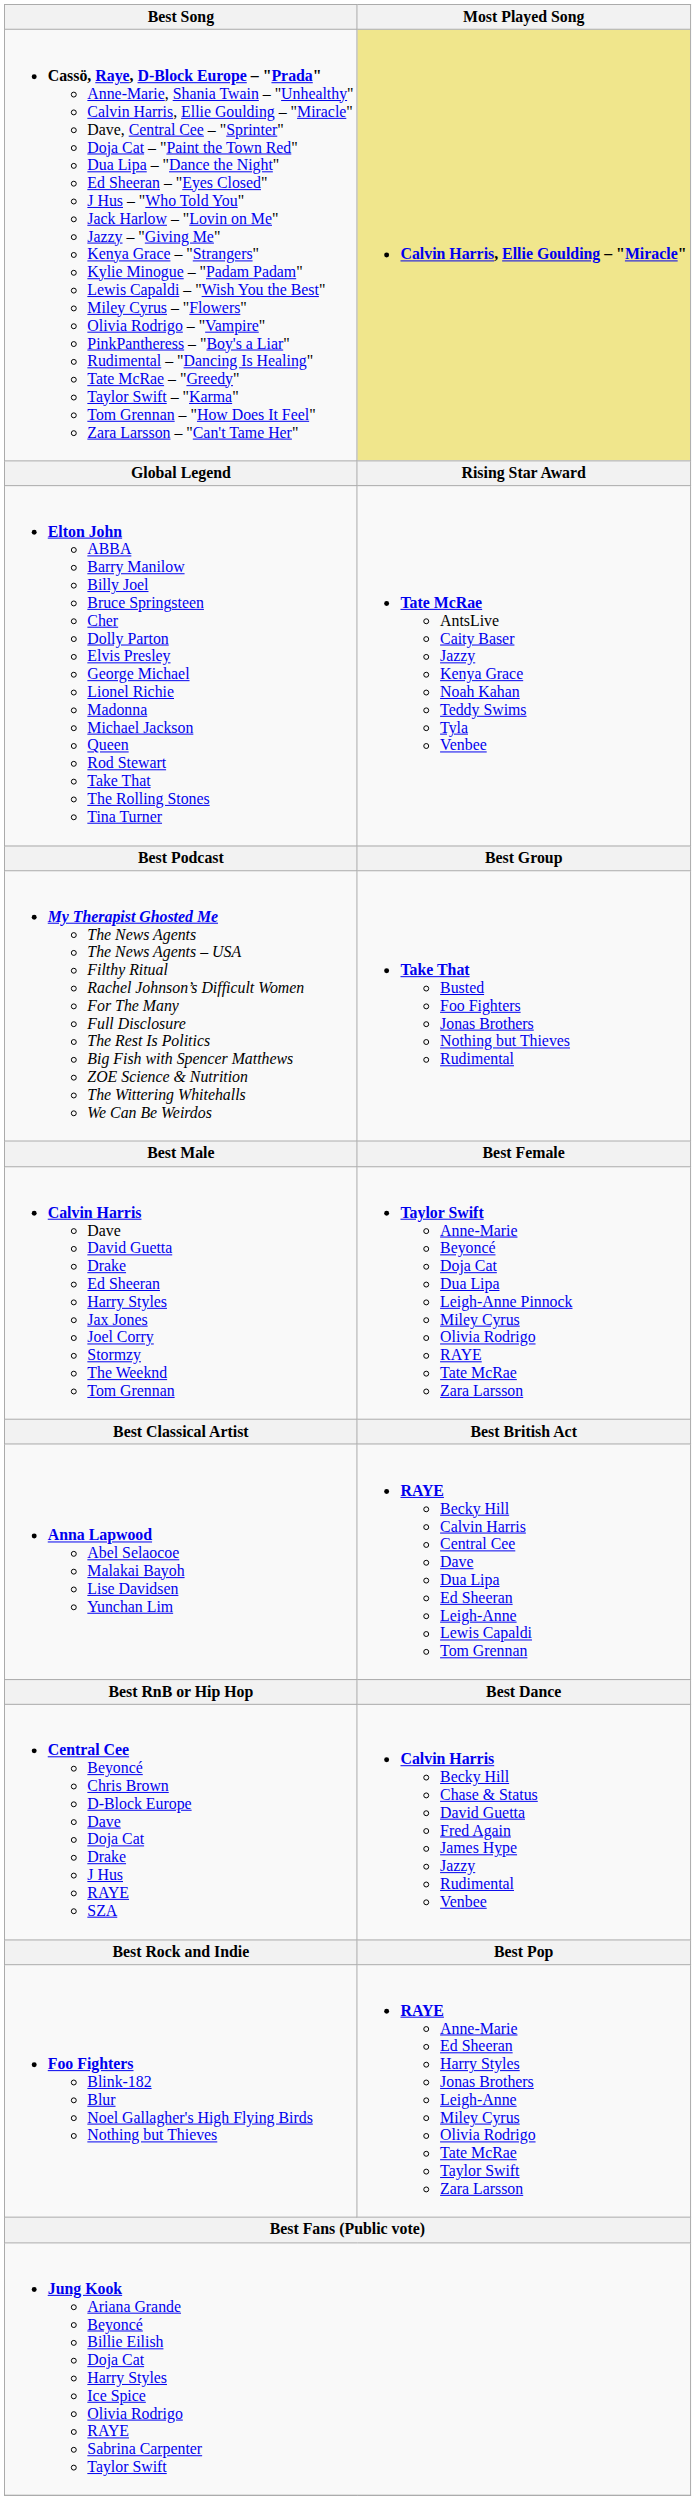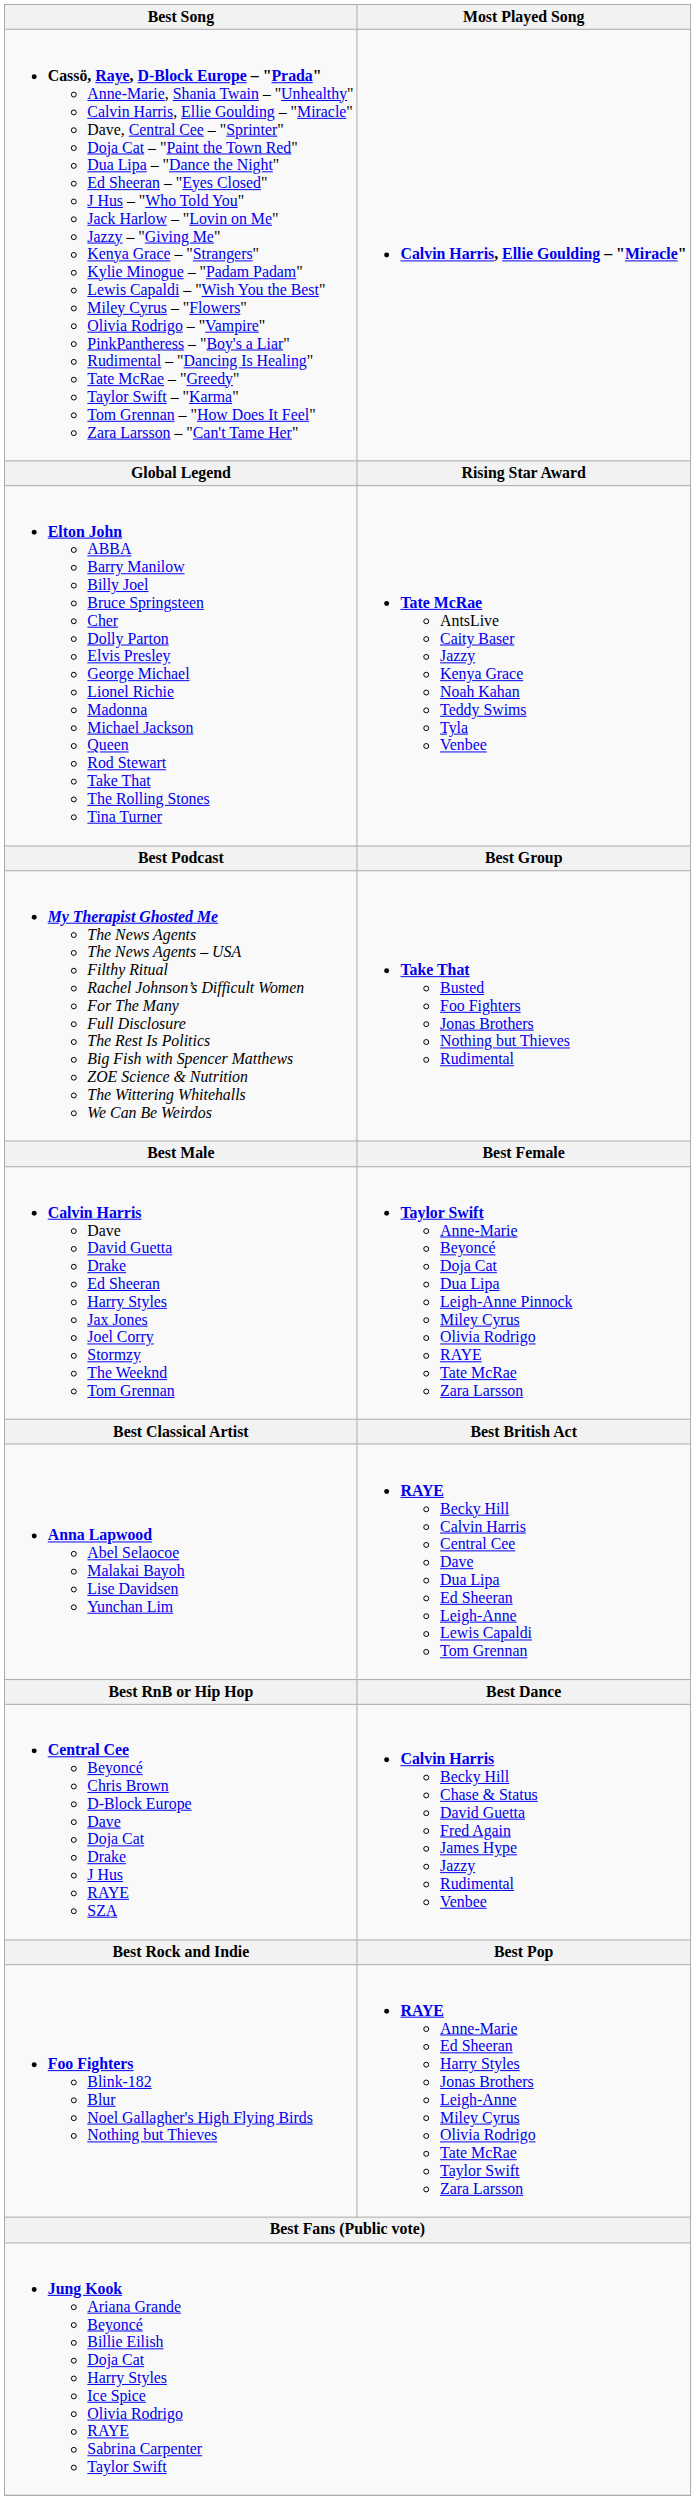(524, 254) khaki background -> (524, 254) no background
